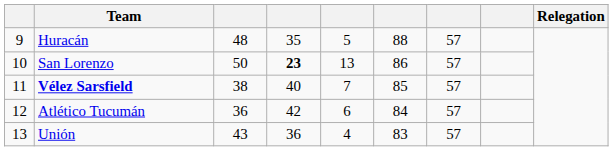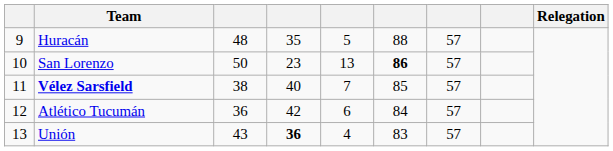(294, 63) bold -> (294, 63) normal
(400, 63) normal -> (400, 63) bold
(294, 134) normal -> (294, 134) bold
